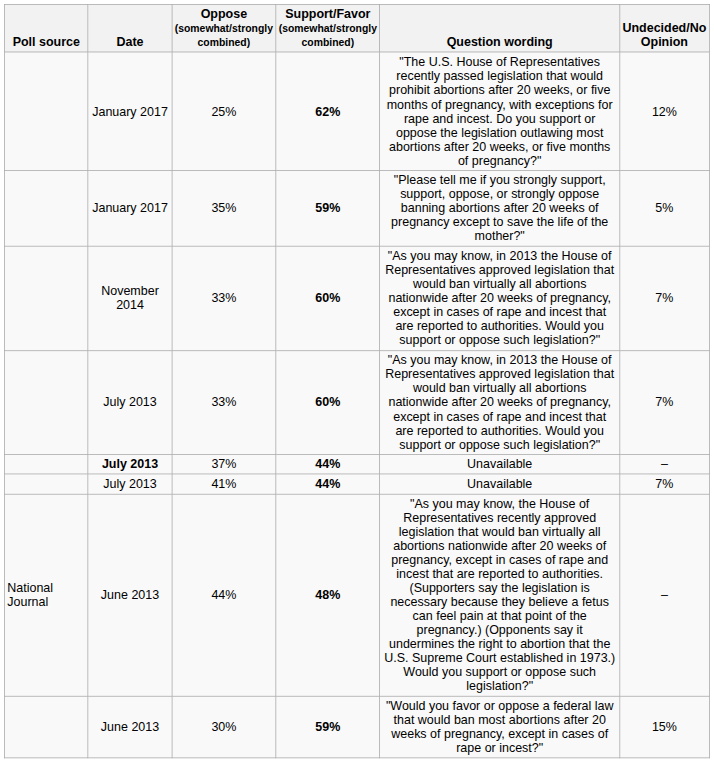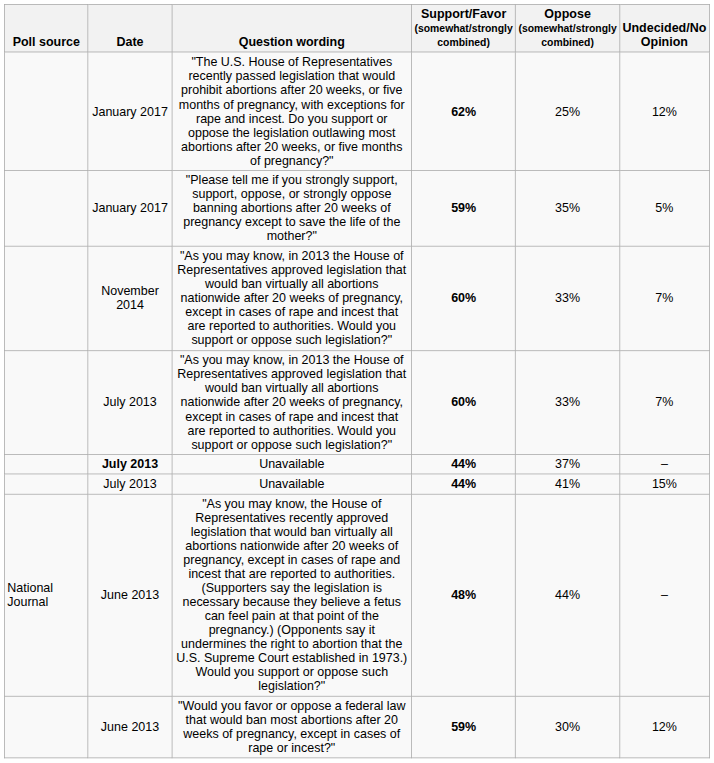columns swapped: (500, 42) <-> (224, 28)
(664, 484) 7% -> (664, 484) 15%
(664, 727) 15% -> (664, 727) 12%
